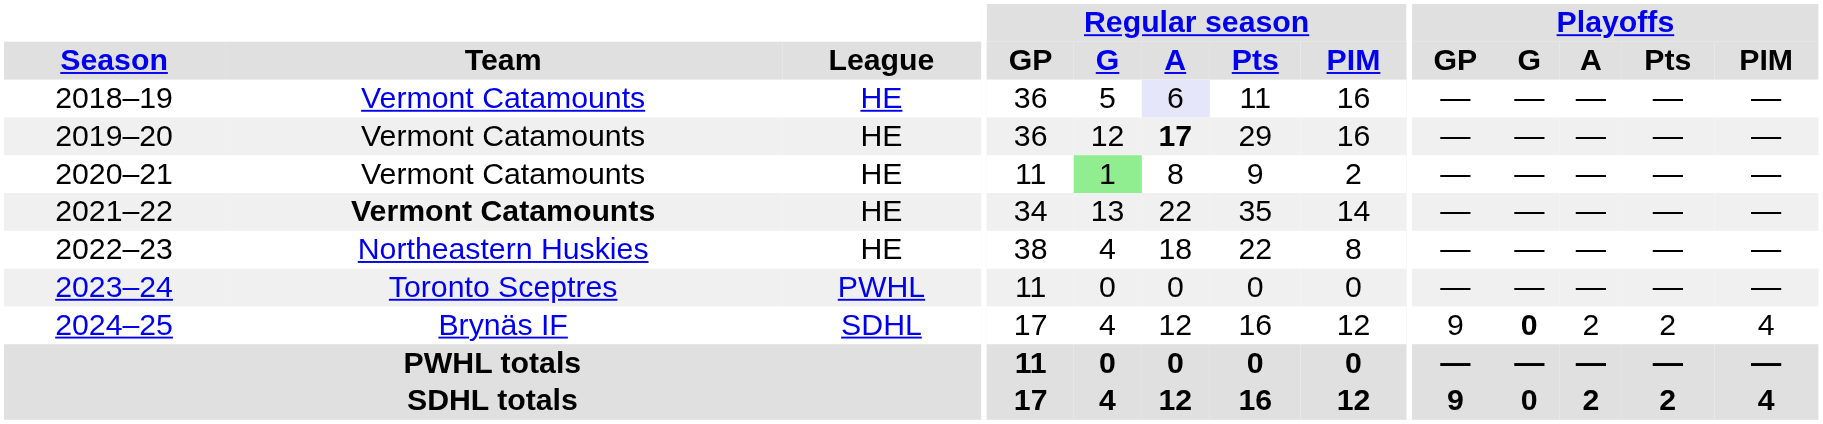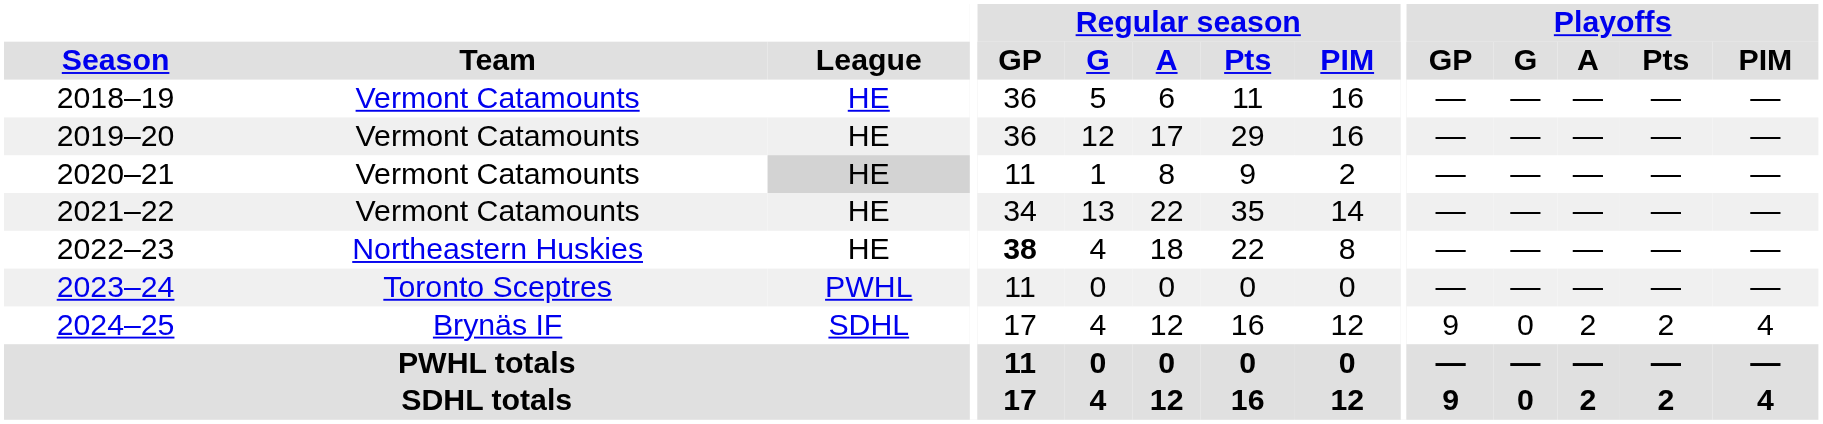(1175, 98) lavender background -> (1167, 98) no background
(1175, 135) bold -> (1167, 135) normal
(881, 173) no background -> (869, 173) lightgrey background
(1108, 173) lightgreen background -> (1098, 173) no background
(503, 211) bold -> (498, 211) normal
(1031, 249) normal -> (1020, 249) bold
(1529, 324) bold -> (1525, 324) normal
